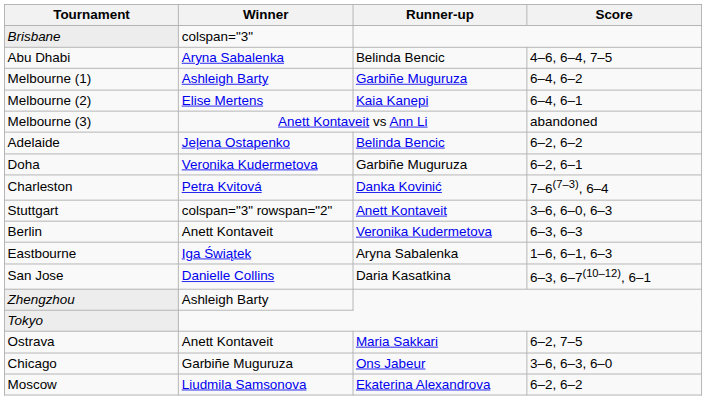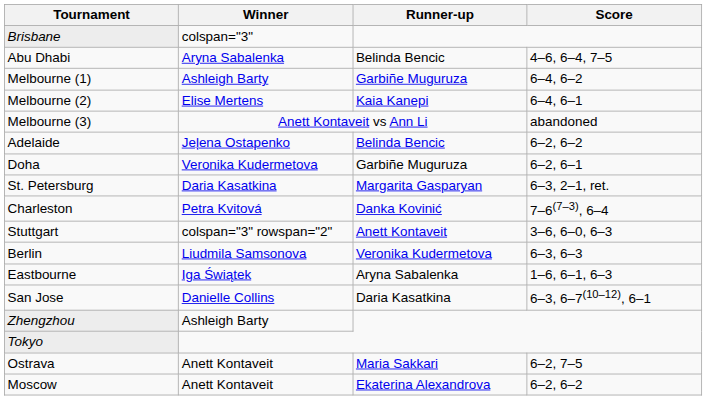+ row: (50, 185)
(227, 231) Anett Kontaveit -> (244, 253) Liudmila Samsonova
- row: (32, 363)
(244, 384) Liudmila Samsonova -> (227, 384) Anett Kontaveit
